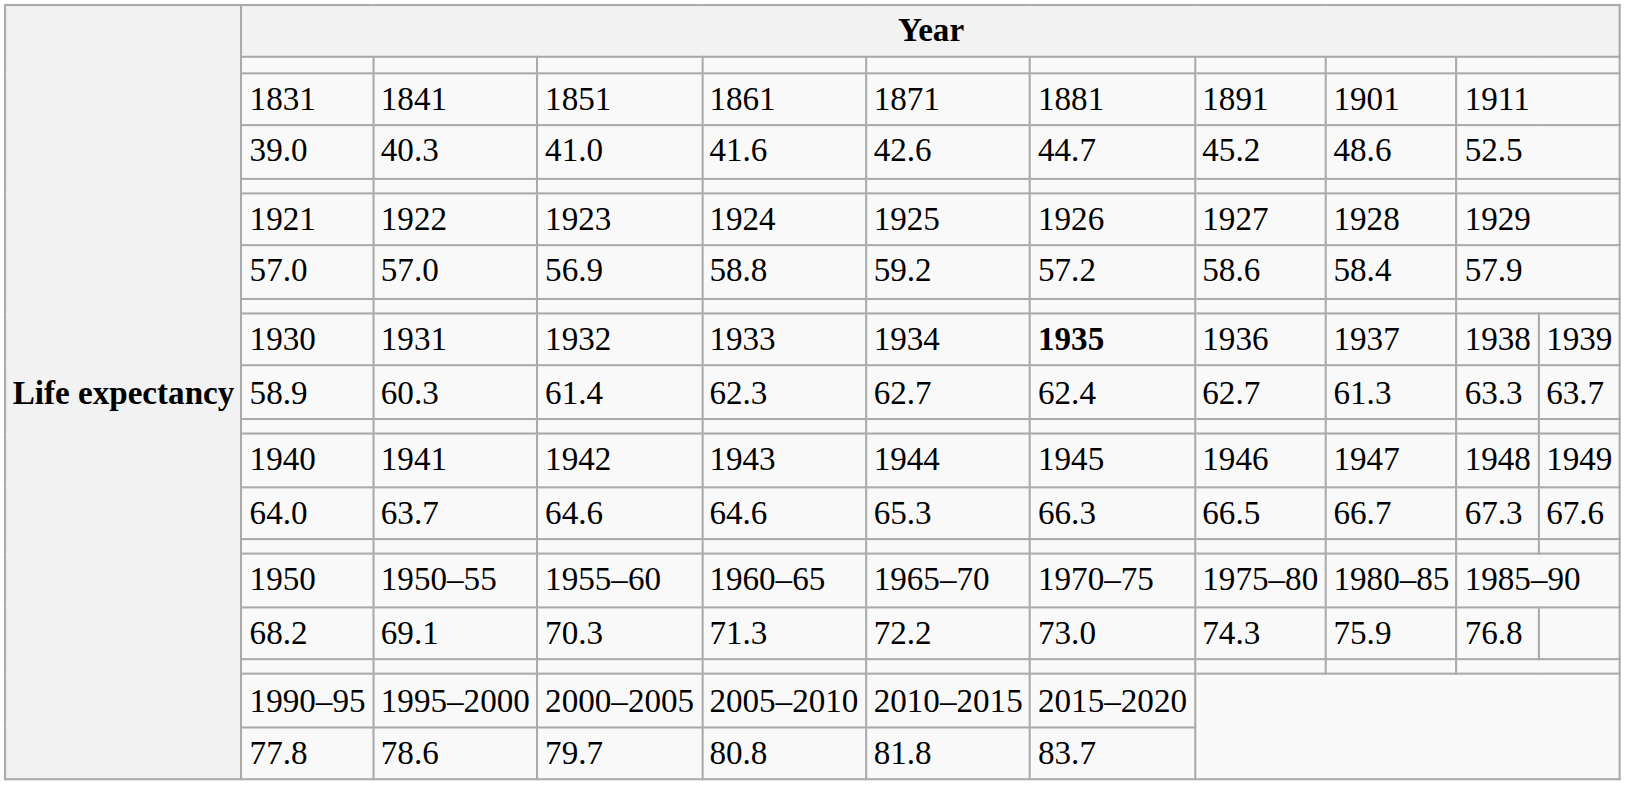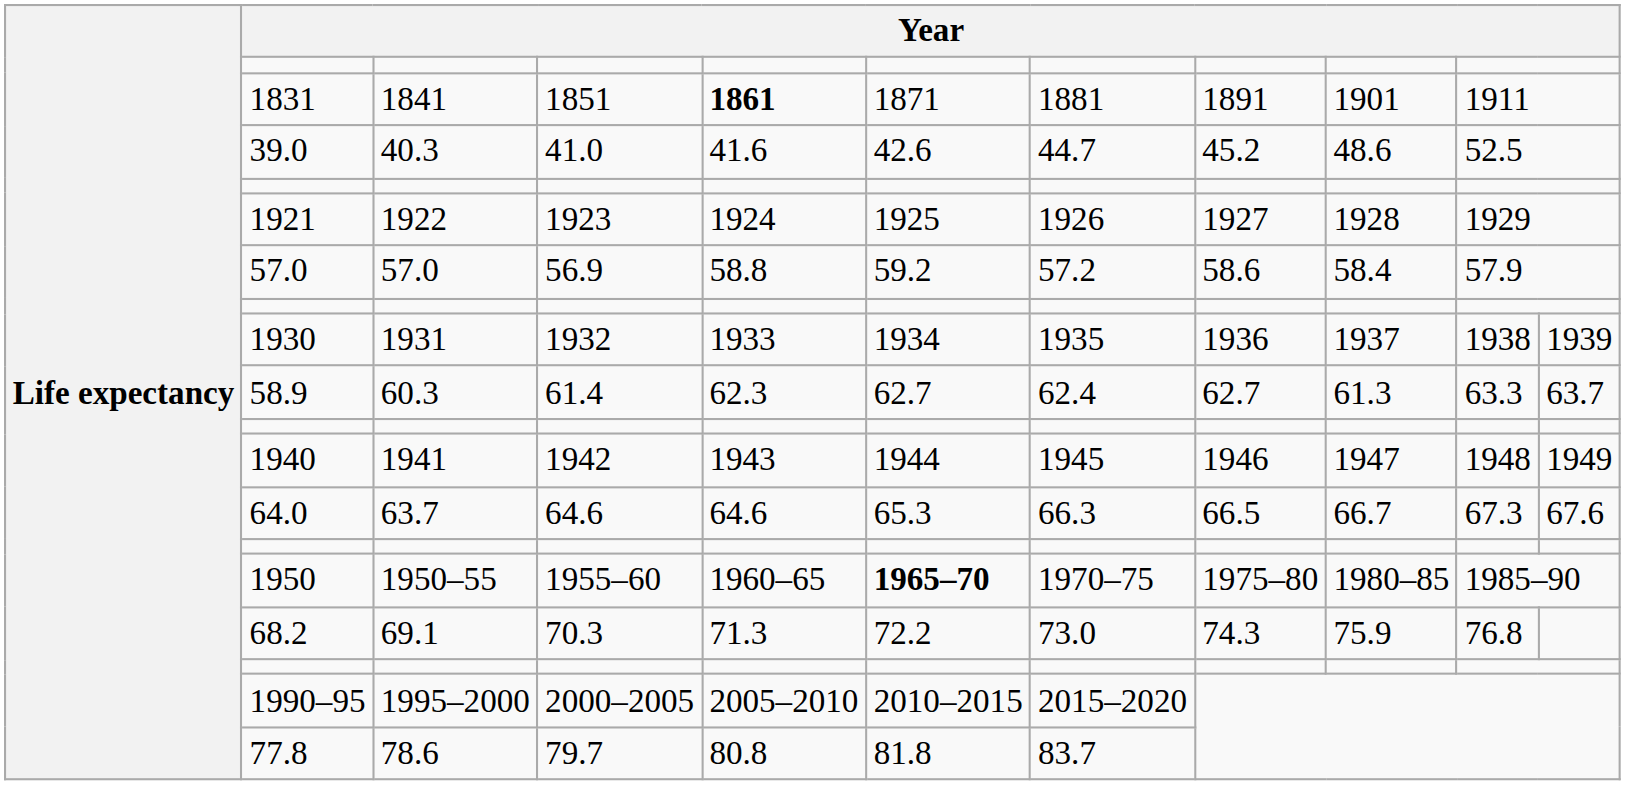(743, 98) normal -> (743, 98) bold
(1071, 339) bold -> (1071, 339) normal
(932, 579) normal -> (932, 579) bold
